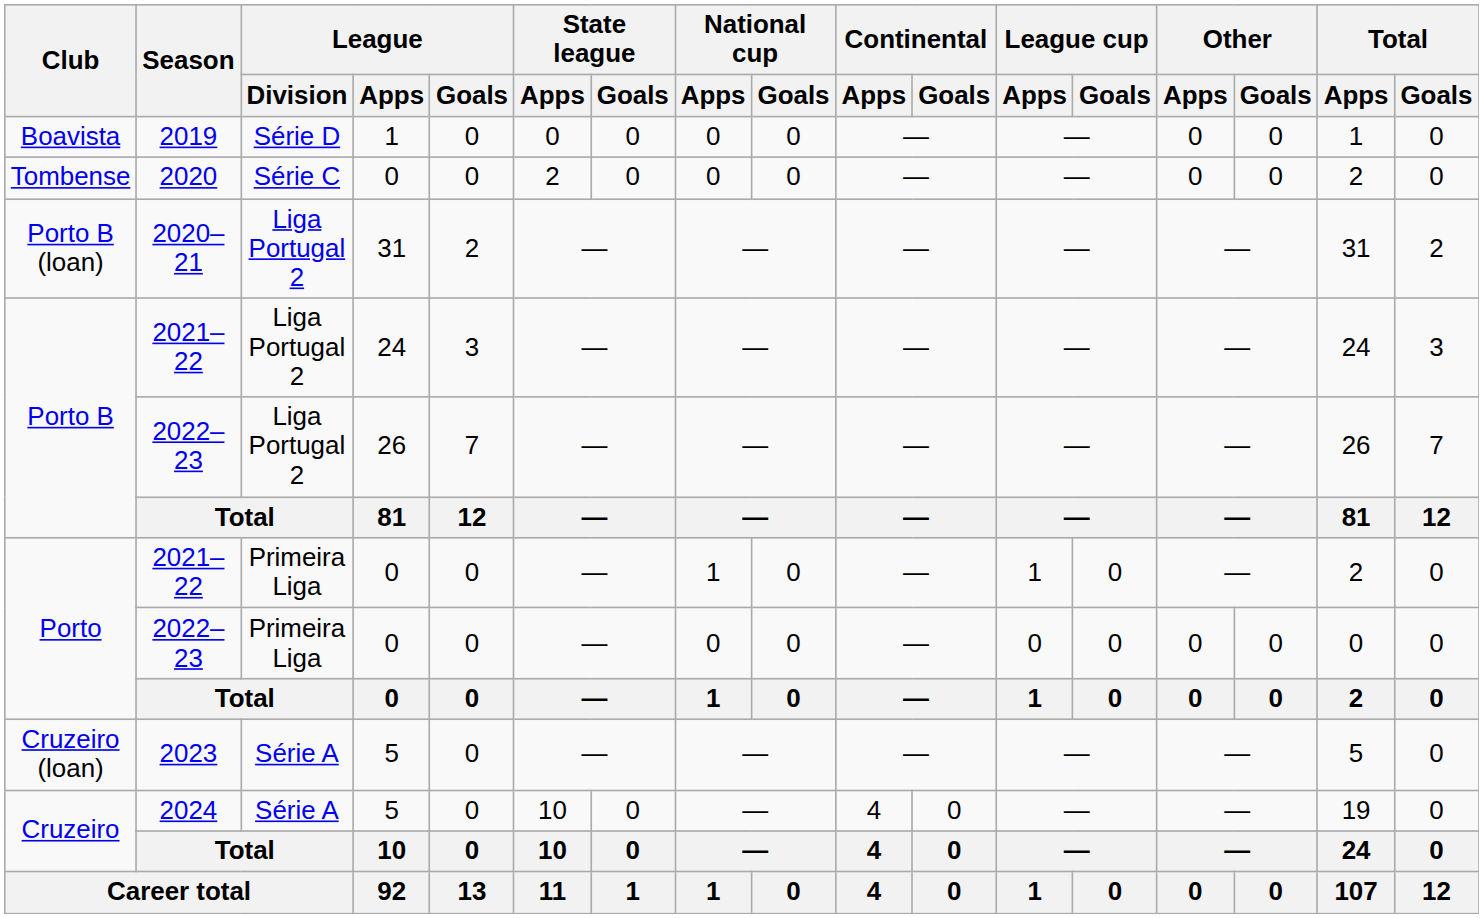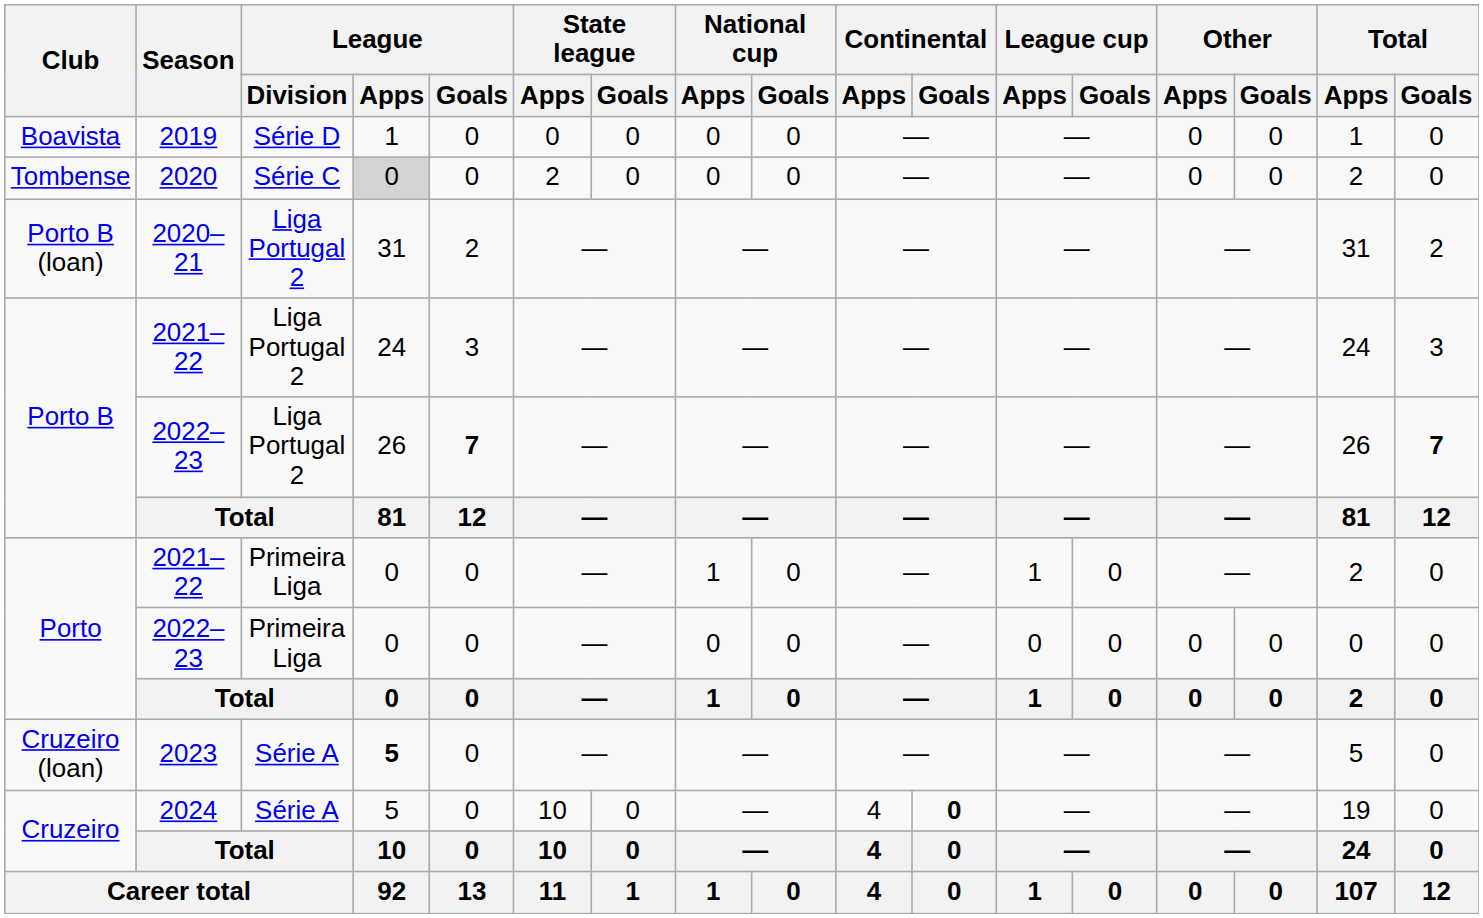(392, 177) no background -> (392, 177) lightgrey background
(472, 446) normal -> (472, 446) bold
(1436, 446) normal -> (1436, 446) bold
(392, 754) normal -> (392, 754) bold
(954, 809) normal -> (954, 809) bold
